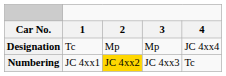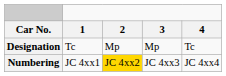(202, 46) JC 4xx4 -> (190, 46) Tc
(190, 63) Tc -> (202, 63) JC 4xx4
